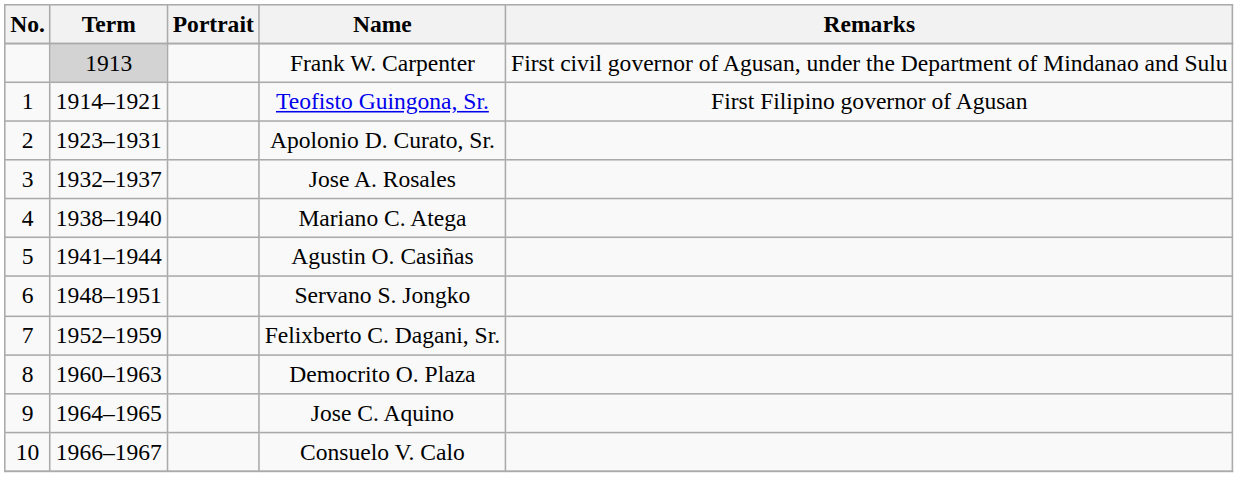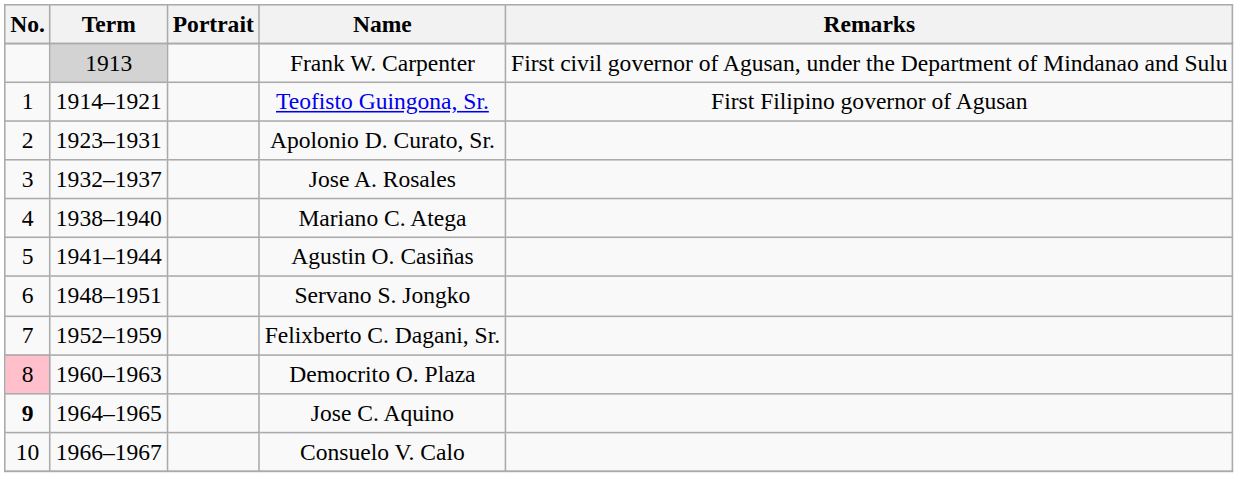(28, 373) no background -> (28, 373) pink background
(28, 412) normal -> (28, 412) bold
